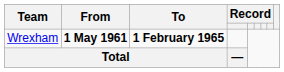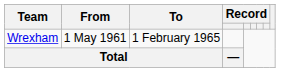(95, 38) bold -> (95, 38) normal
(178, 38) bold -> (176, 38) normal
